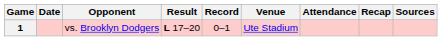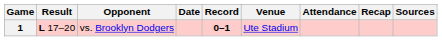columns swapped: (49, 12) <-> (182, 12)
(222, 28) normal -> (222, 28) bold
